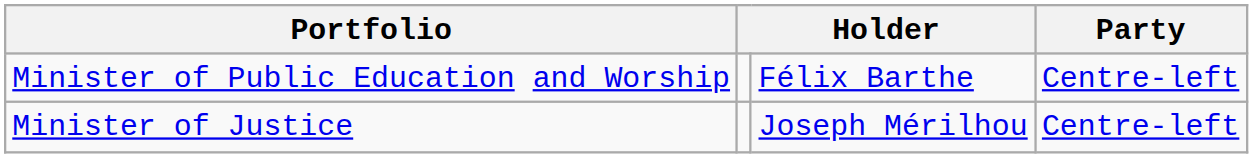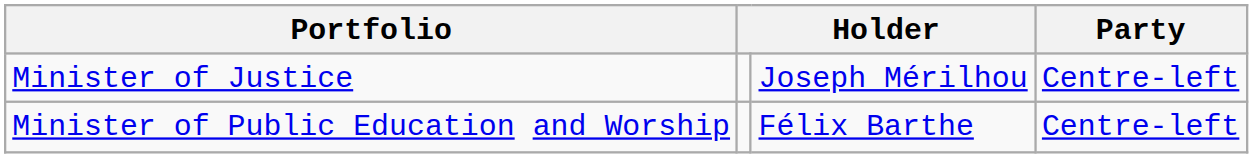rows swapped: (183, 127) <-> (371, 78)
